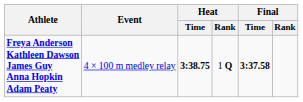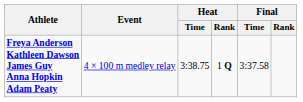(195, 66) bold -> (195, 66) normal
(255, 66) bold -> (254, 66) normal
